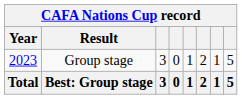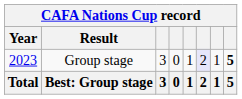(203, 60) no background -> (203, 60) lavender background
(230, 60) normal -> (230, 60) bold
